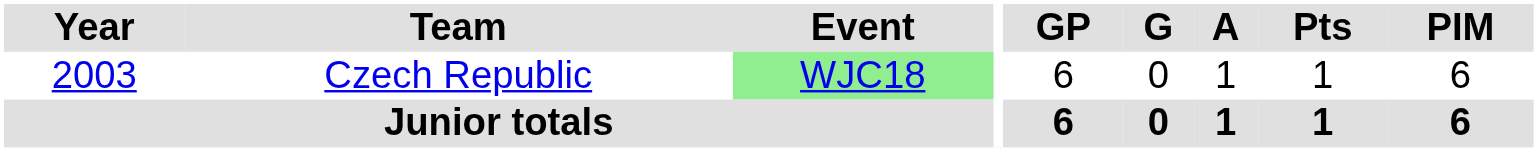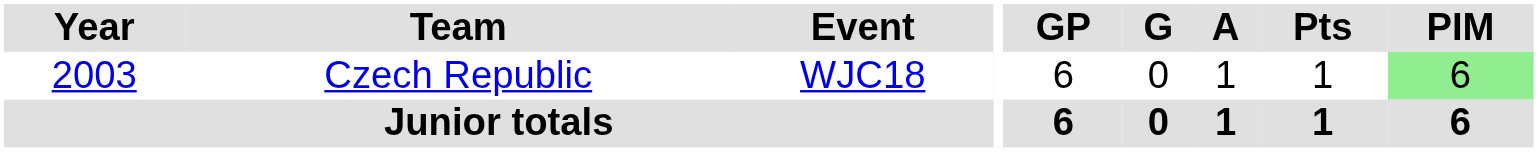(863, 75) lightgreen background -> (863, 75) no background
(1460, 75) no background -> (1460, 75) lightgreen background
